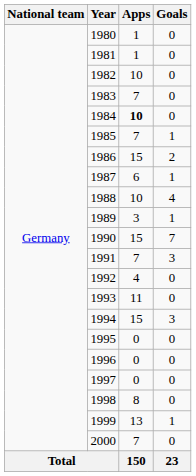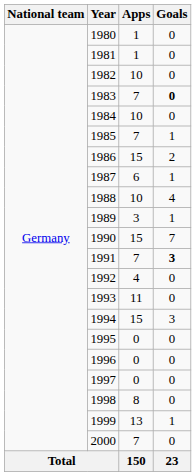(172, 95) normal -> (172, 95) bold
(136, 116) bold -> (136, 116) normal
(172, 258) normal -> (172, 258) bold
